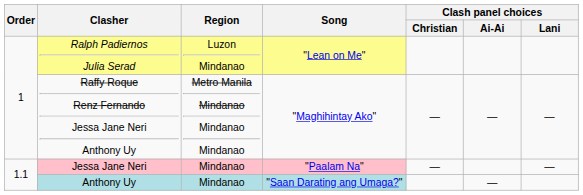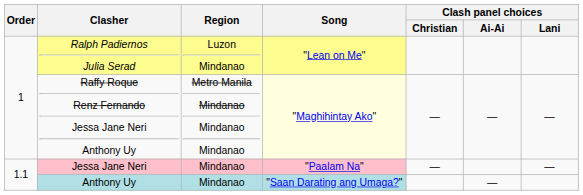(334, 117) no background -> (334, 117) lightyellow background
